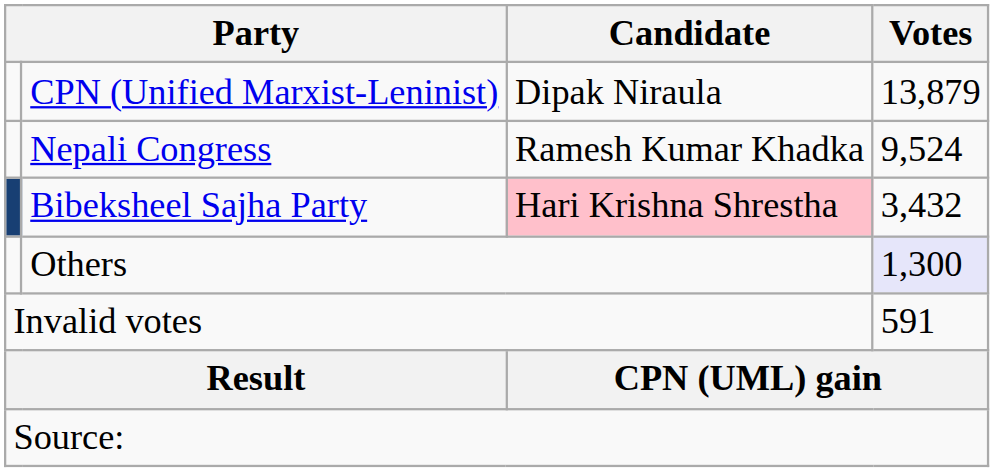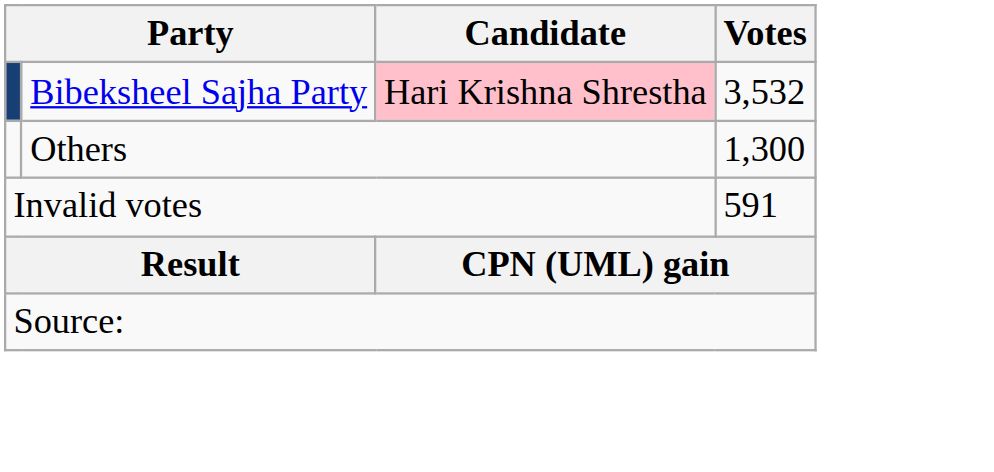- row: (264, 90)
- row: (151, 148)
(922, 206) 3,432 -> (764, 90) 3,532
(922, 263) lavender background -> (764, 148) no background
